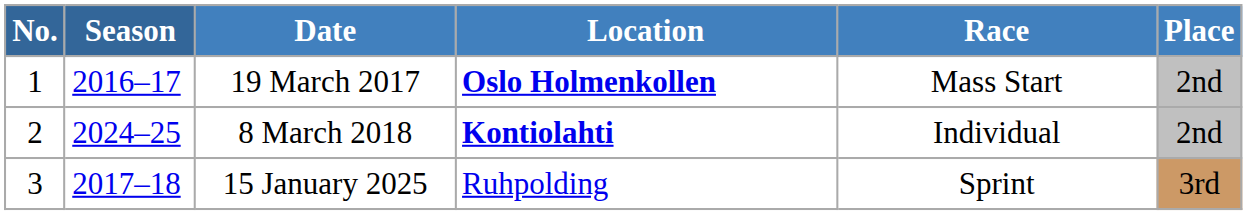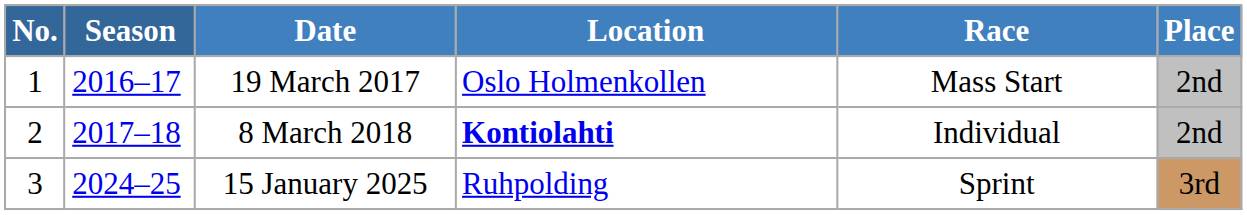(589, 81) bold -> (584, 81) normal
(130, 132) 2024–25 -> (130, 132) 2017–18
(130, 183) 2017–18 -> (130, 183) 2024–25
